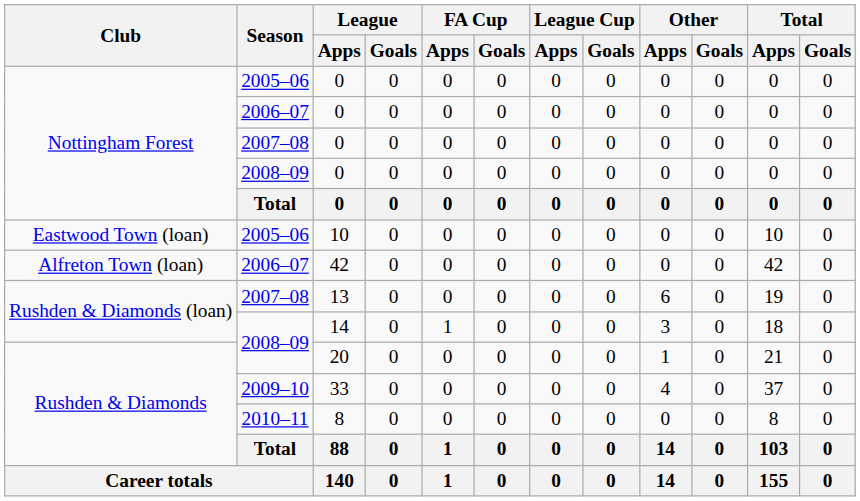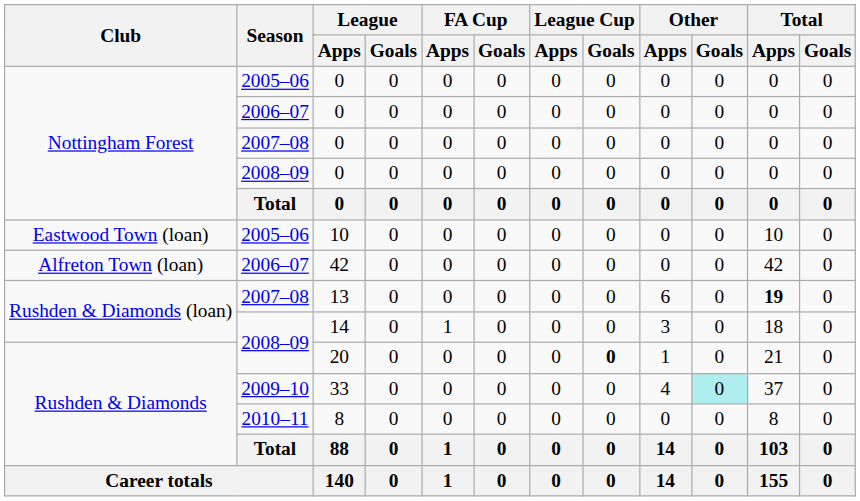(774, 296) normal -> (774, 296) bold
(611, 357) normal -> (611, 357) bold
(719, 388) no background -> (719, 388) paleturquoise background
